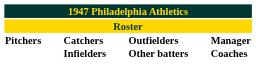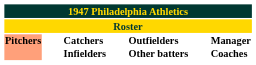(23, 41) no background -> (23, 41) lightsalmon background
